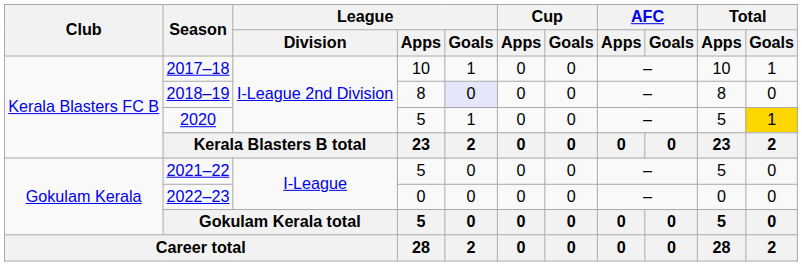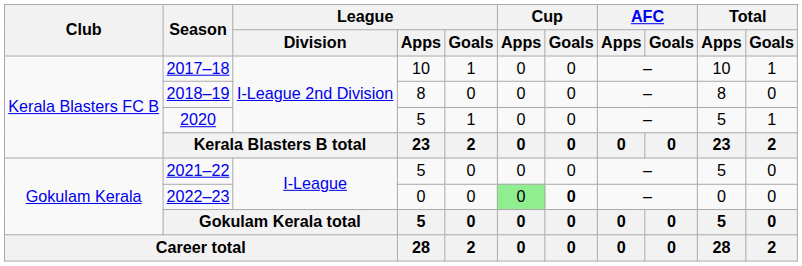(471, 94) lavender background -> (471, 94) no background
(772, 119) gold background -> (772, 119) no background
(521, 196) no background -> (521, 196) lightgreen background
(571, 196) normal -> (571, 196) bold
